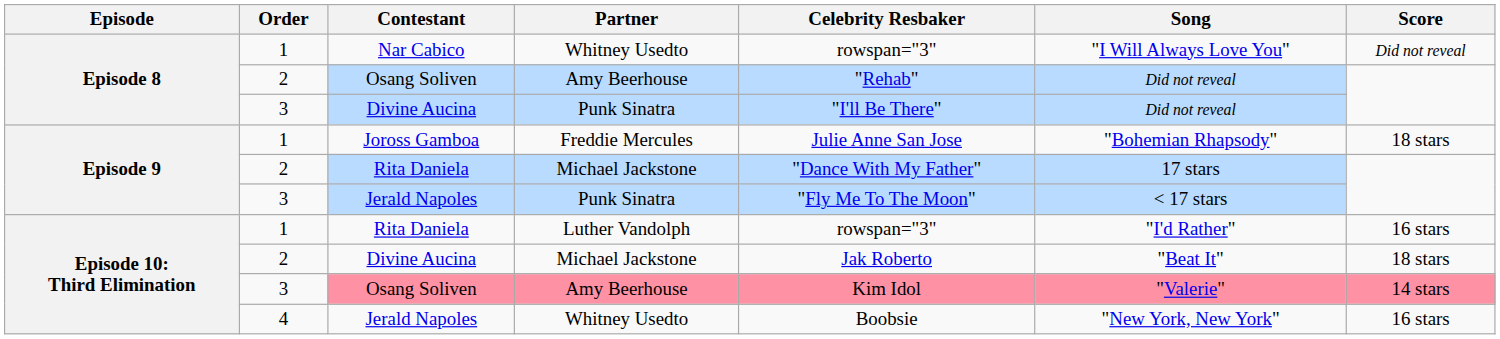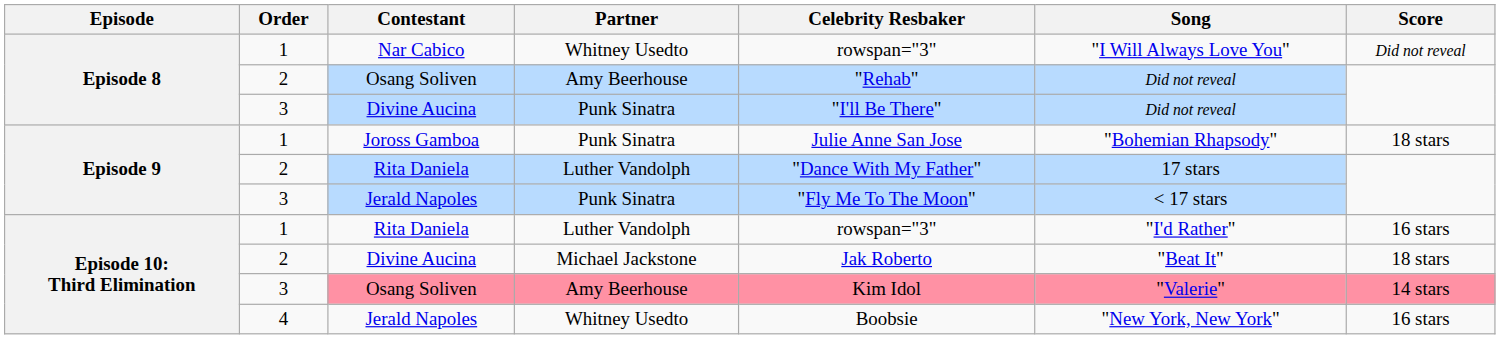(627, 139) Freddie Mercules -> (627, 139) Punk Sinatra
(627, 169) Michael Jackstone -> (627, 169) Luther Vandolph
